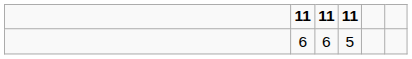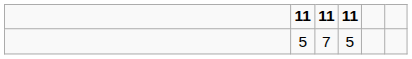(303, 41) 6 -> (303, 41) 5
(326, 41) 6 -> (326, 41) 7
